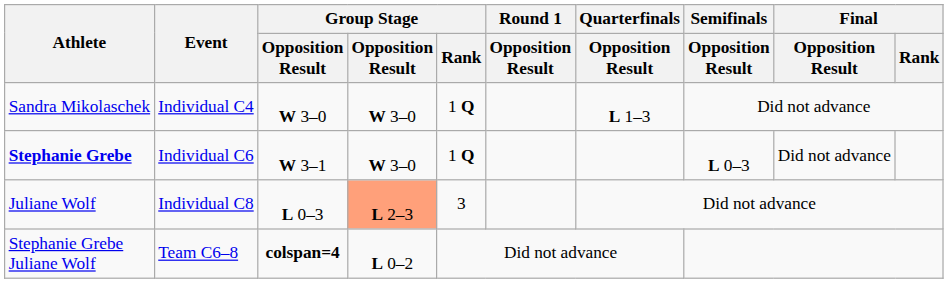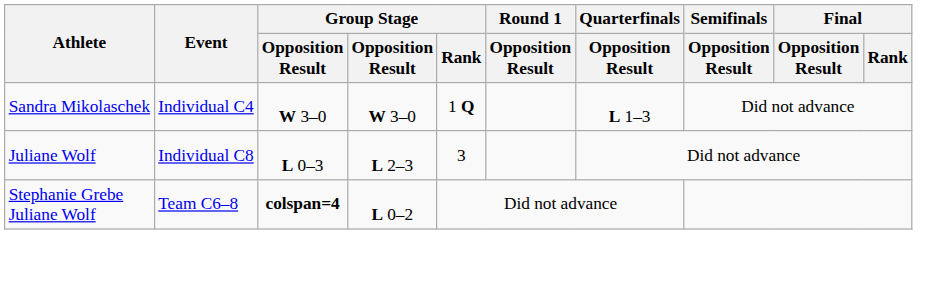- row: (70, 155)
(392, 214) lightsalmon background -> (392, 165) no background
